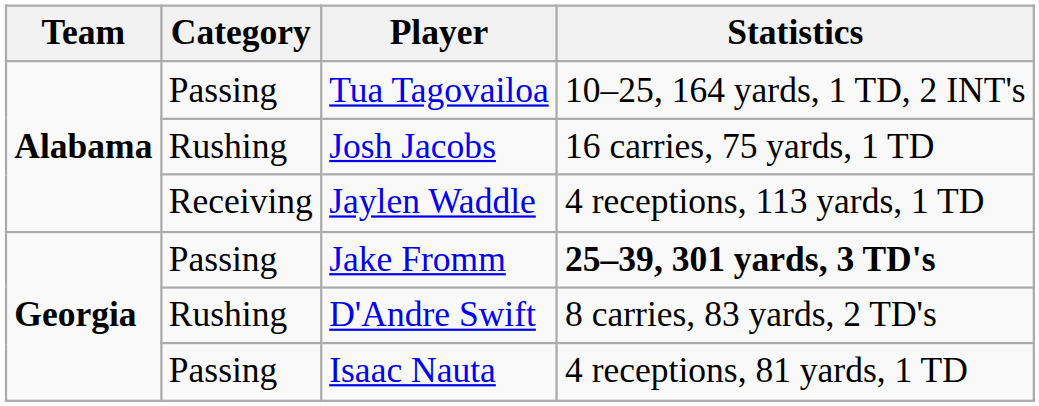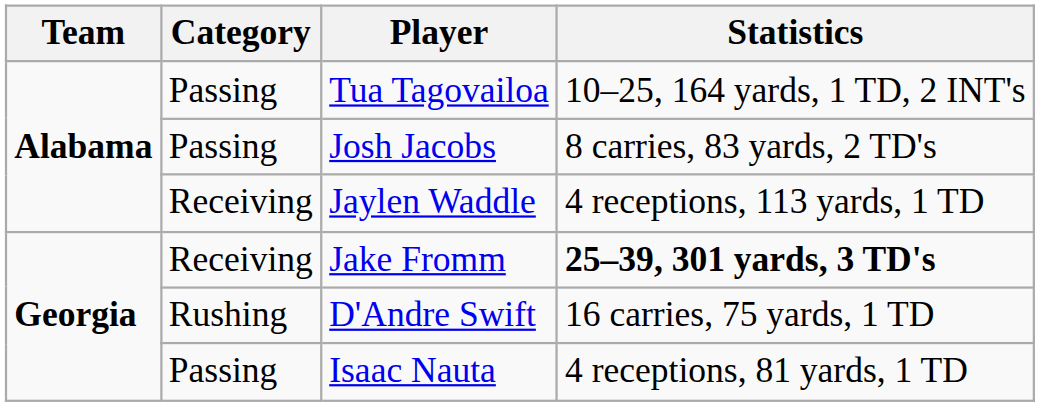(228, 145) Rushing -> (223, 145) Passing
(750, 145) 16 carries, 75 yards, 1 TD -> (751, 145) 8 carries, 83 yards, 2 TD's
(223, 258) Passing -> (241, 258) Receiving
(751, 314) 8 carries, 83 yards, 2 TD's -> (750, 314) 16 carries, 75 yards, 1 TD
